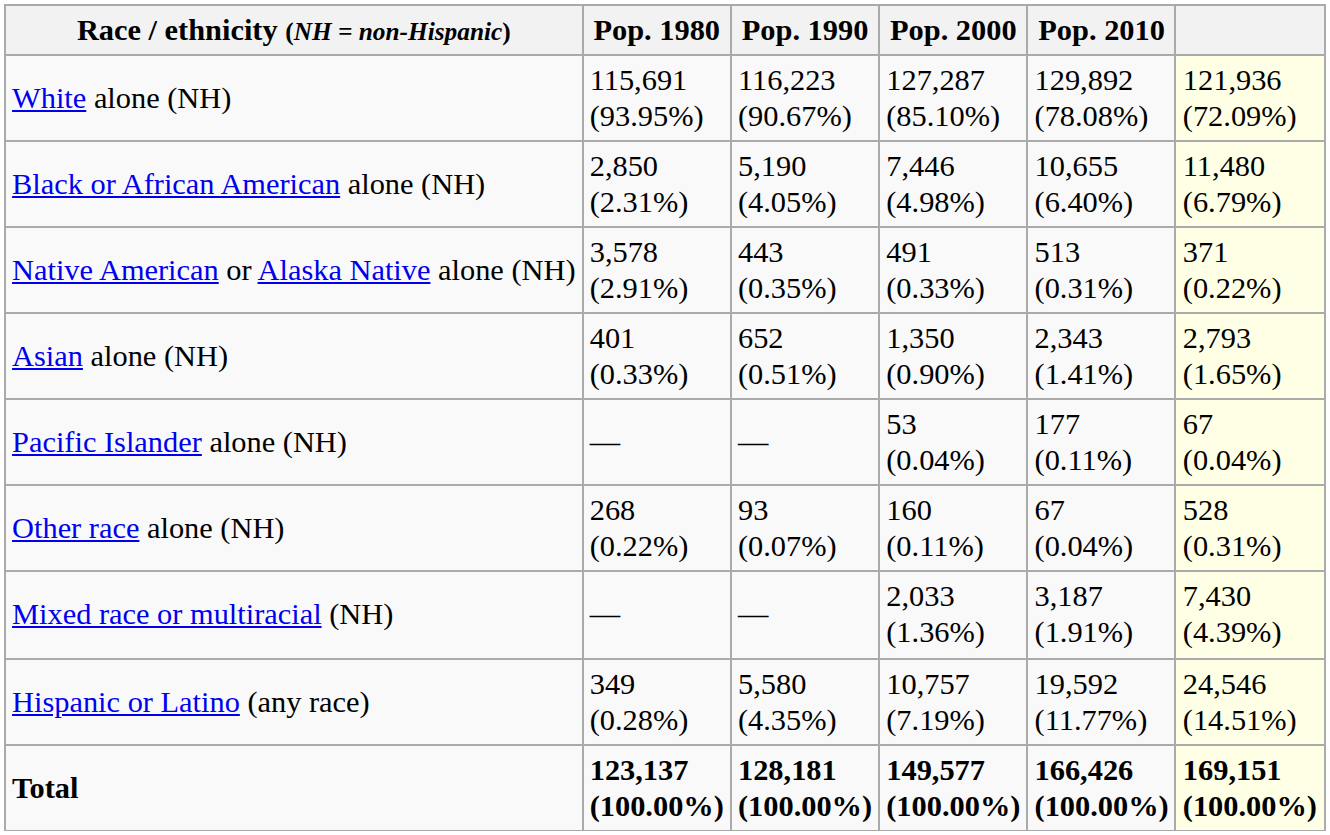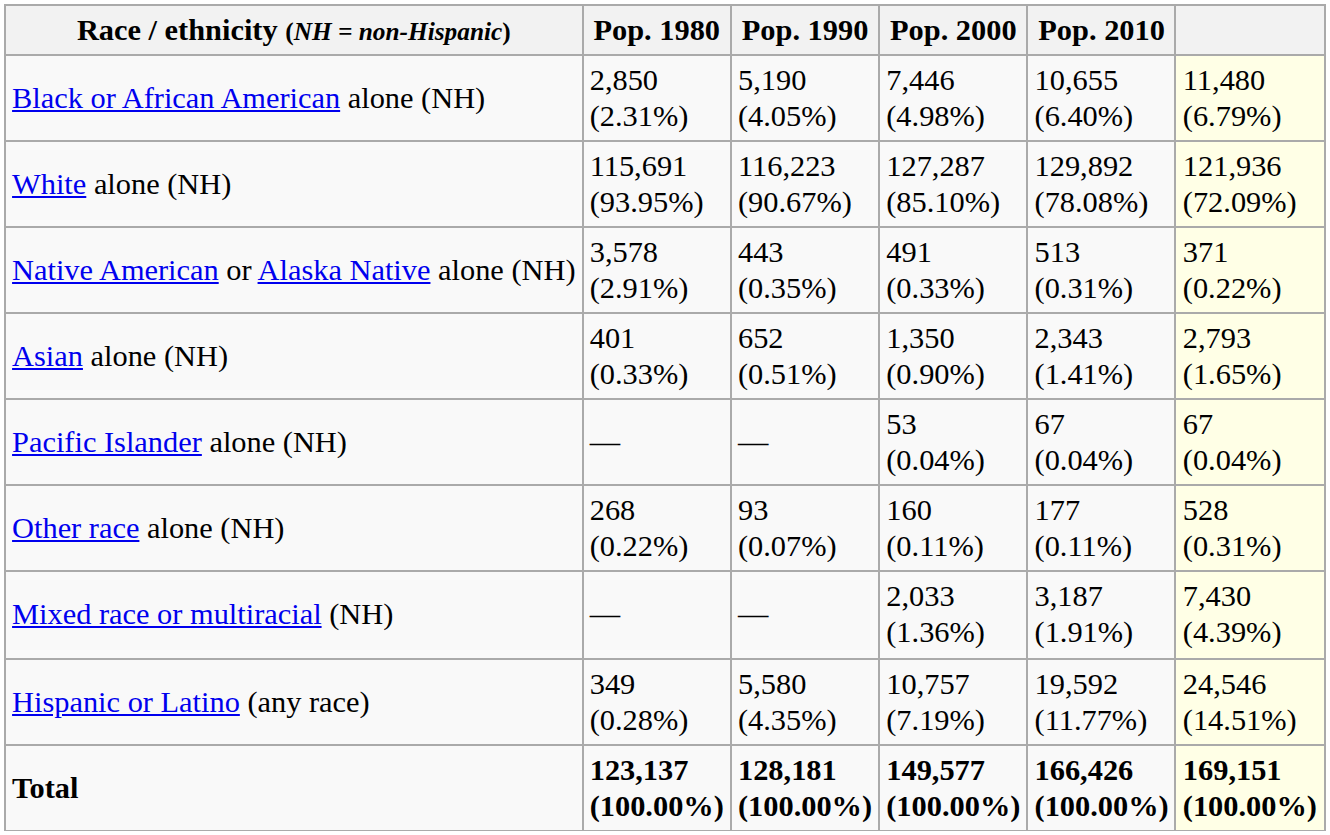rows swapped: (122, 97) <-> (249, 184)
(1083, 442) 177 (0.11%) -> (1084, 442) 67 (0.04%)
(1084, 528) 67 (0.04%) -> (1083, 528) 177 (0.11%)
